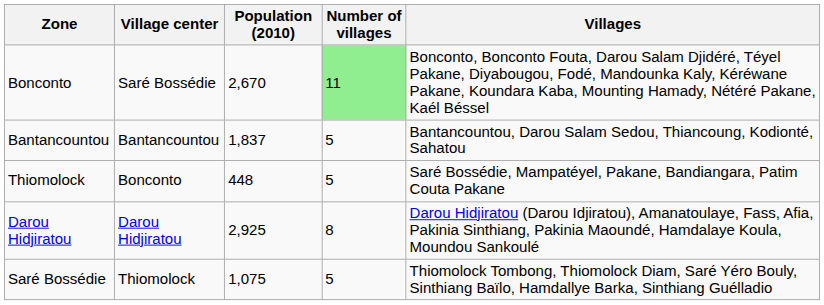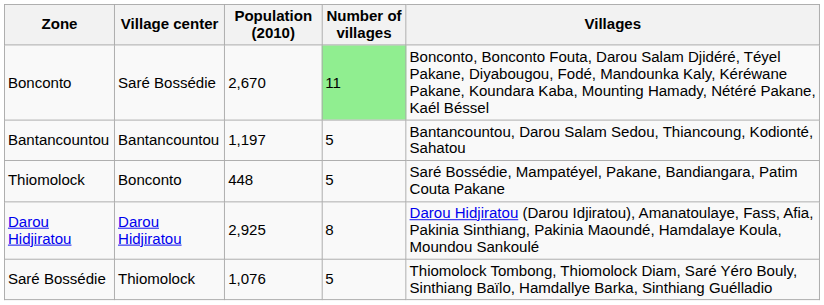(247, 140) 1,837 -> (247, 140) 1,197
(247, 279) 1,075 -> (247, 279) 1,076
